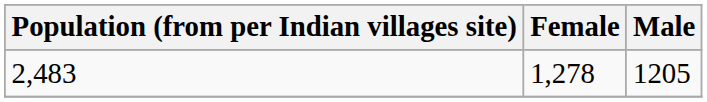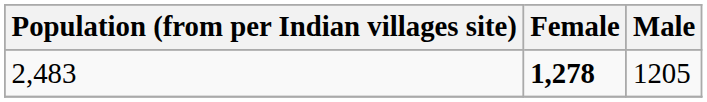(563, 73) normal -> (563, 73) bold
